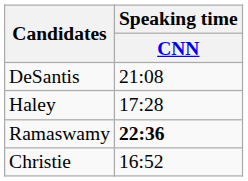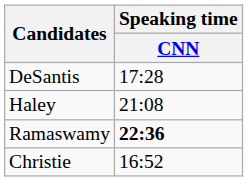(141, 76) 21:08 -> (141, 76) 17:28
(141, 104) 17:28 -> (141, 104) 21:08
